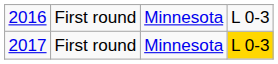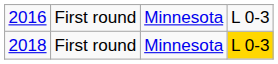(28, 45) 2017 -> (28, 45) 2018
